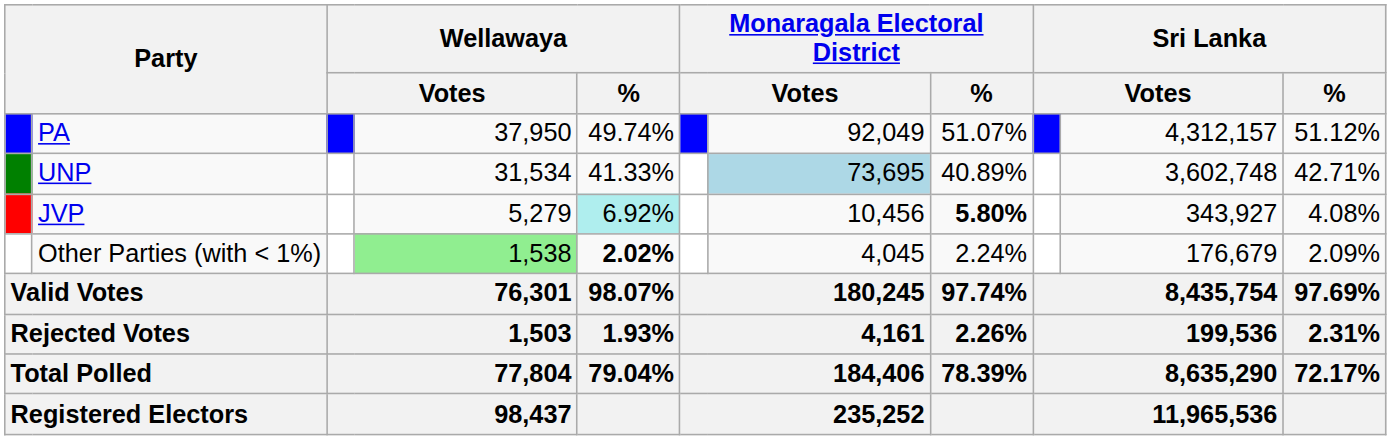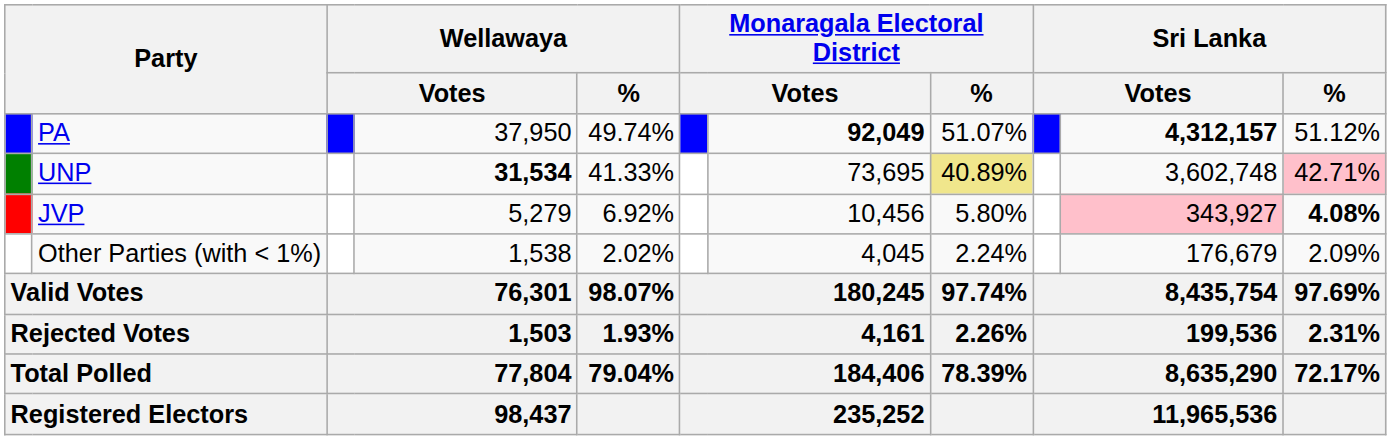(886, 133) normal -> (886, 133) bold
(1221, 133) normal -> (1221, 133) bold
(533, 173) normal -> (533, 173) bold
(886, 173) lightblue background -> (886, 173) no background
(984, 173) no background -> (984, 173) khaki background
(1337, 173) no background -> (1337, 173) pink background
(638, 213) paleturquoise background -> (638, 213) no background
(991, 213) bold -> (991, 213) normal
(1232, 213) no background -> (1232, 213) pink background
(1344, 213) normal -> (1344, 213) bold
(540, 253) lightgreen background -> (540, 253) no background
(638, 253) bold -> (638, 253) normal
